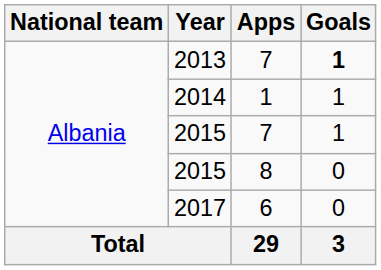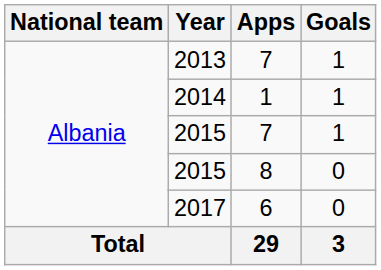(338, 60) bold -> (338, 60) normal
